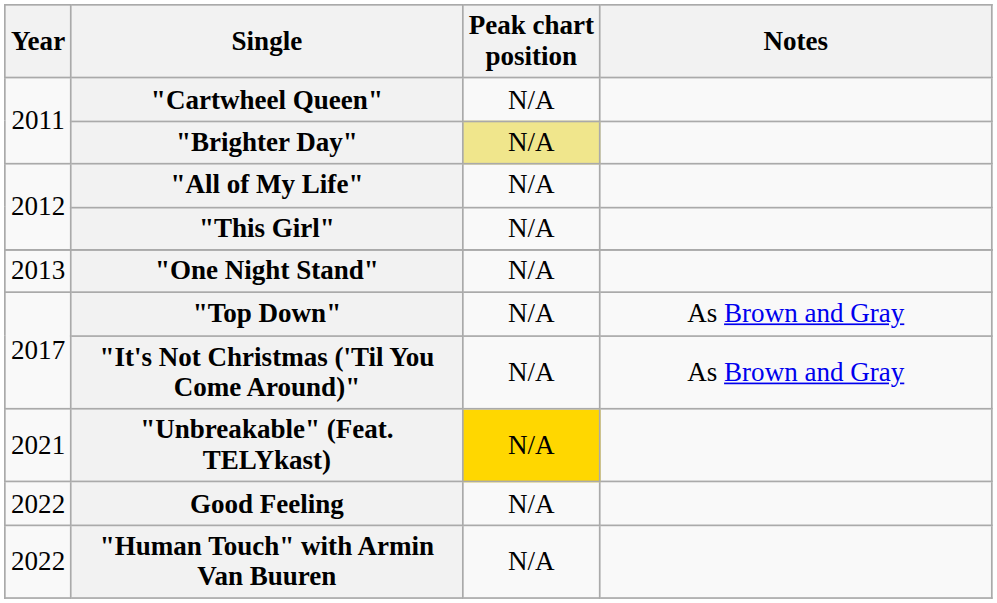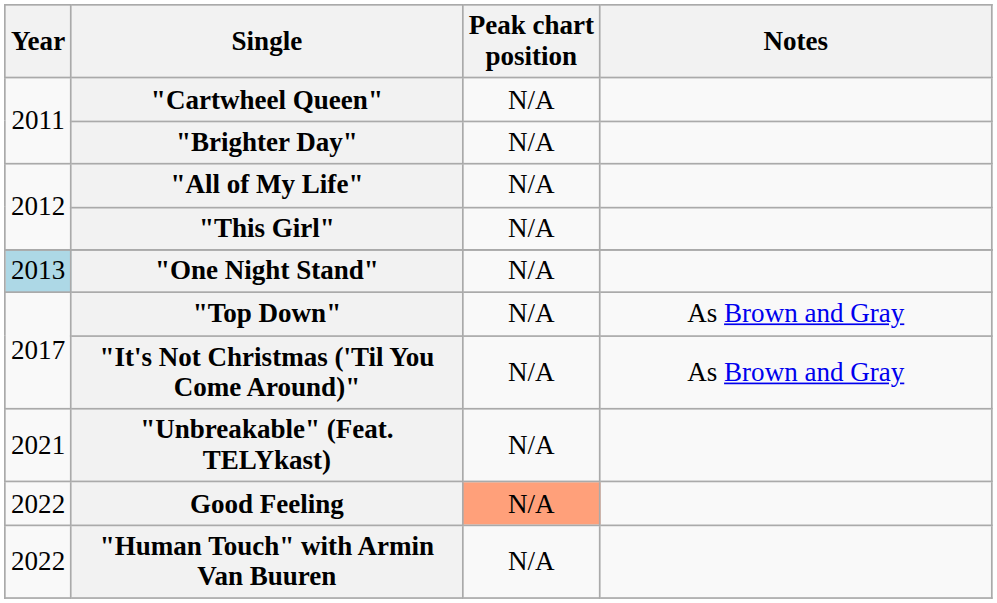(531, 142) khaki background -> (531, 142) no background
(38, 270) no background -> (38, 270) lightblue background
(531, 445) gold background -> (531, 445) no background
(531, 503) no background -> (531, 503) lightsalmon background
